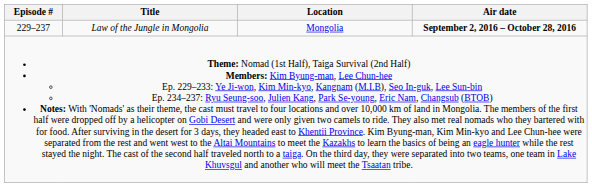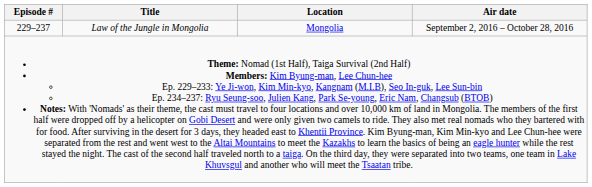(500, 28) bold -> (500, 28) normal
